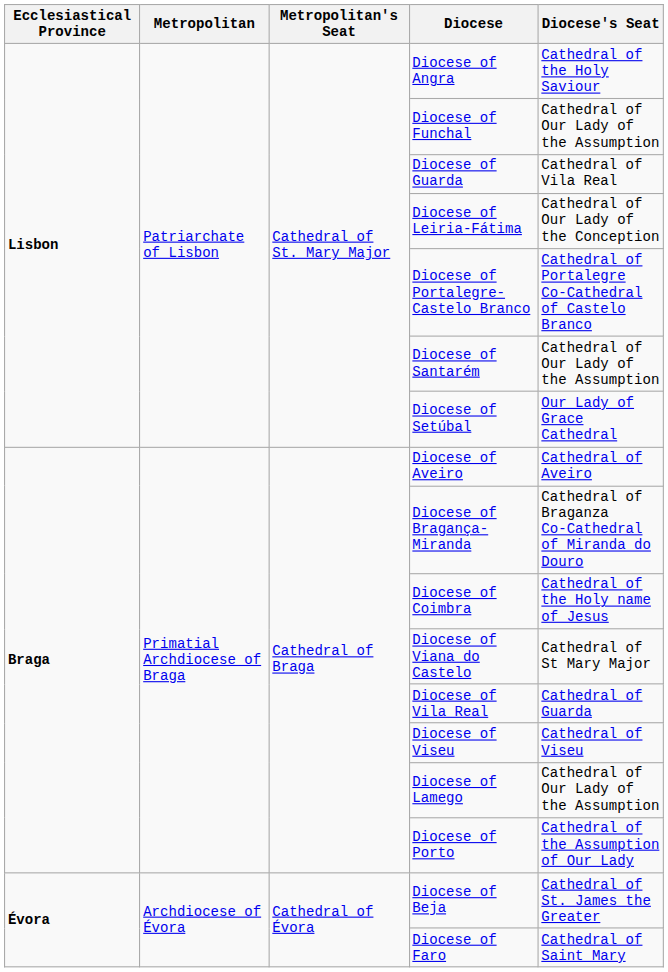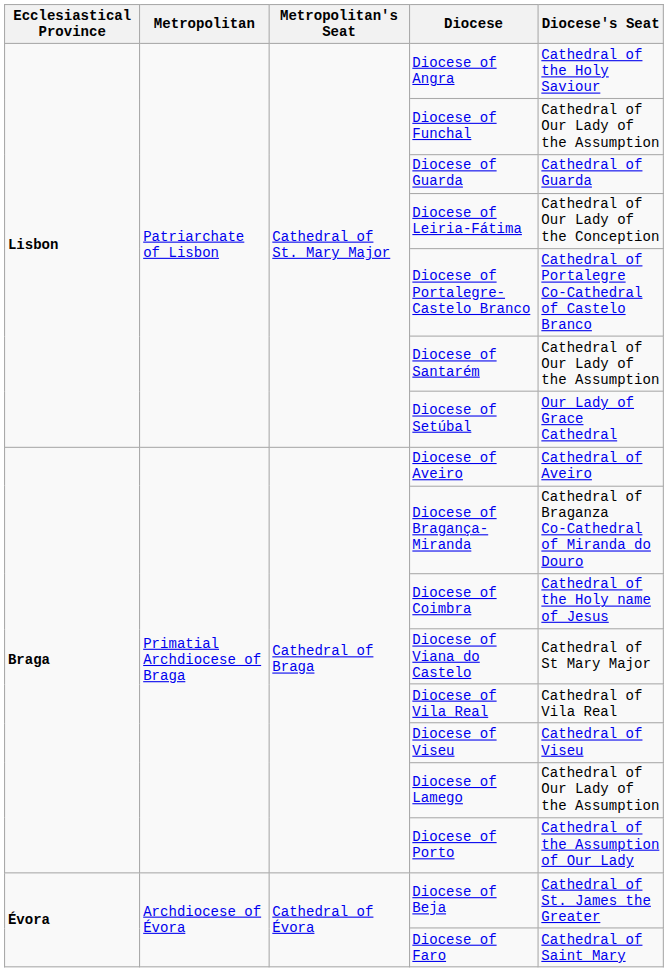(592, 174) Cathedral of Vila Real -> (592, 174) Cathedral of Guarda
(592, 704) Cathedral of Guarda -> (592, 704) Cathedral of Vila Real
